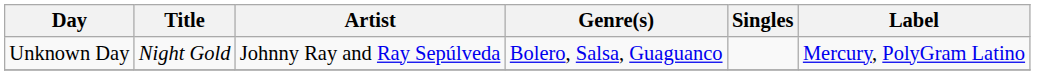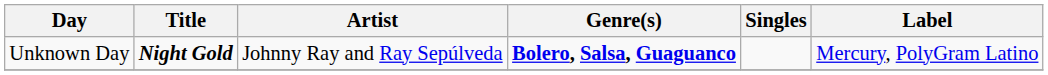(185, 53) normal -> (186, 53) bold
(616, 53) normal -> (624, 53) bold
